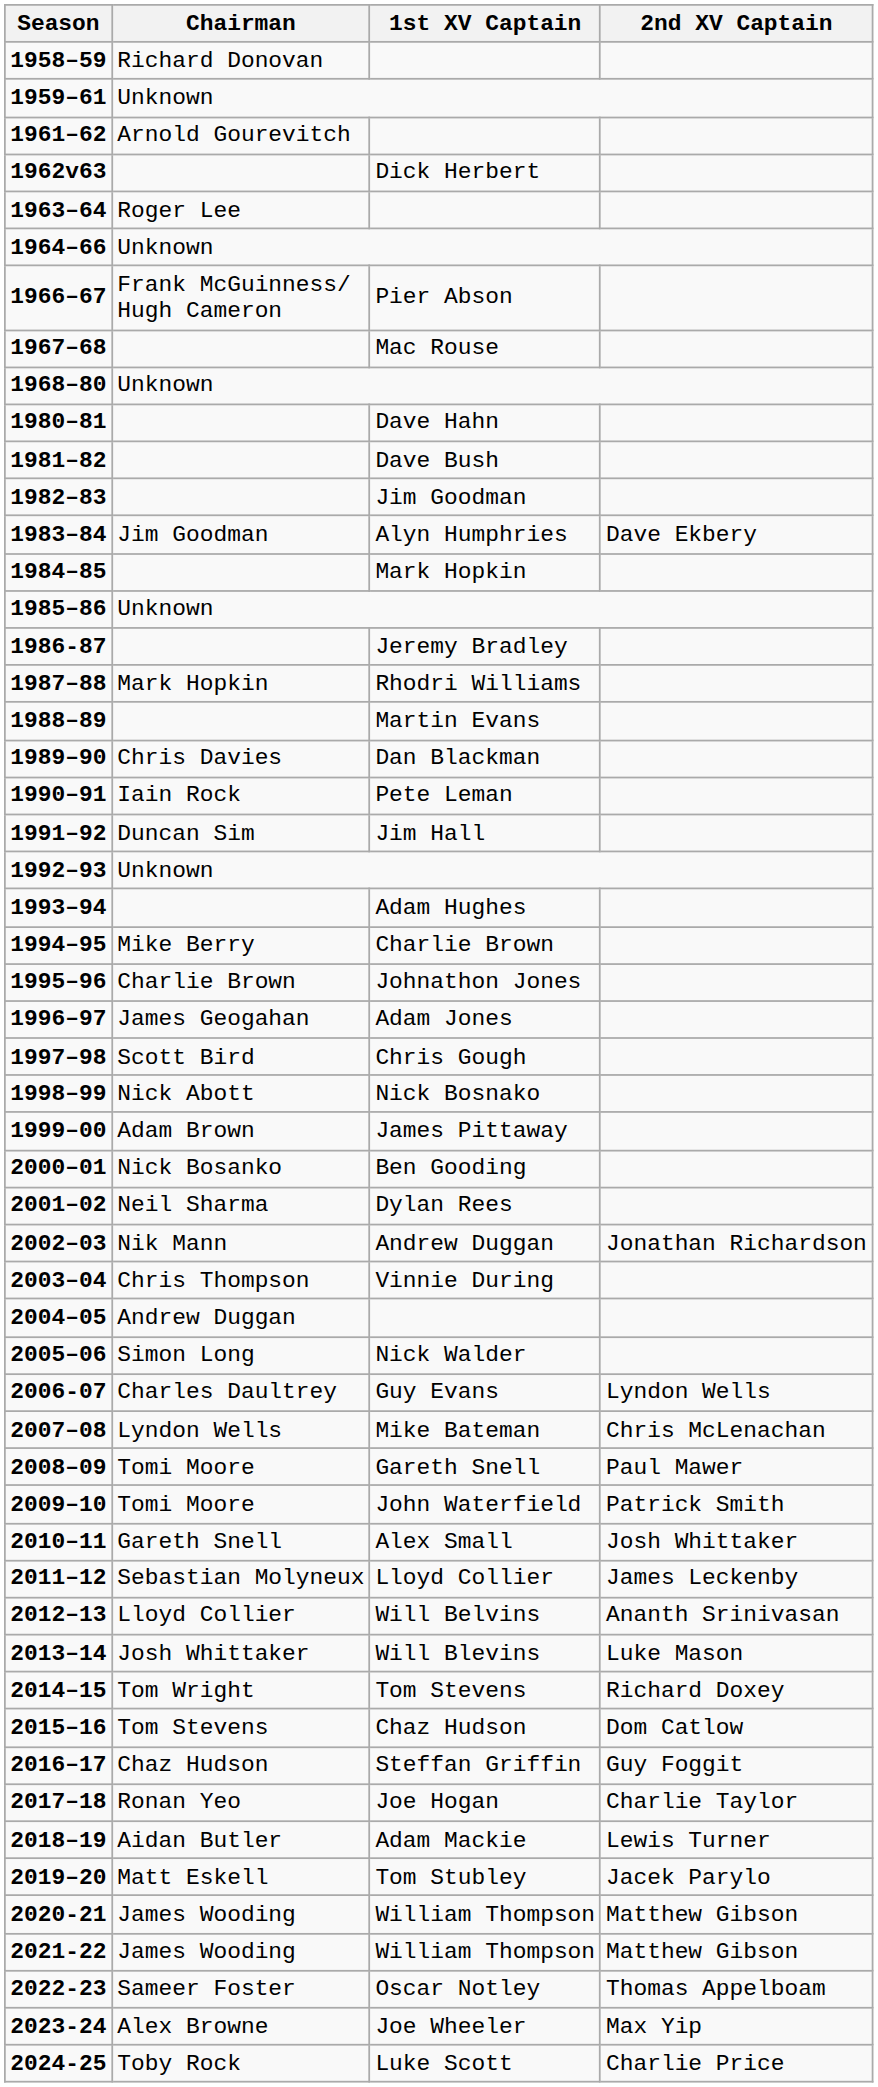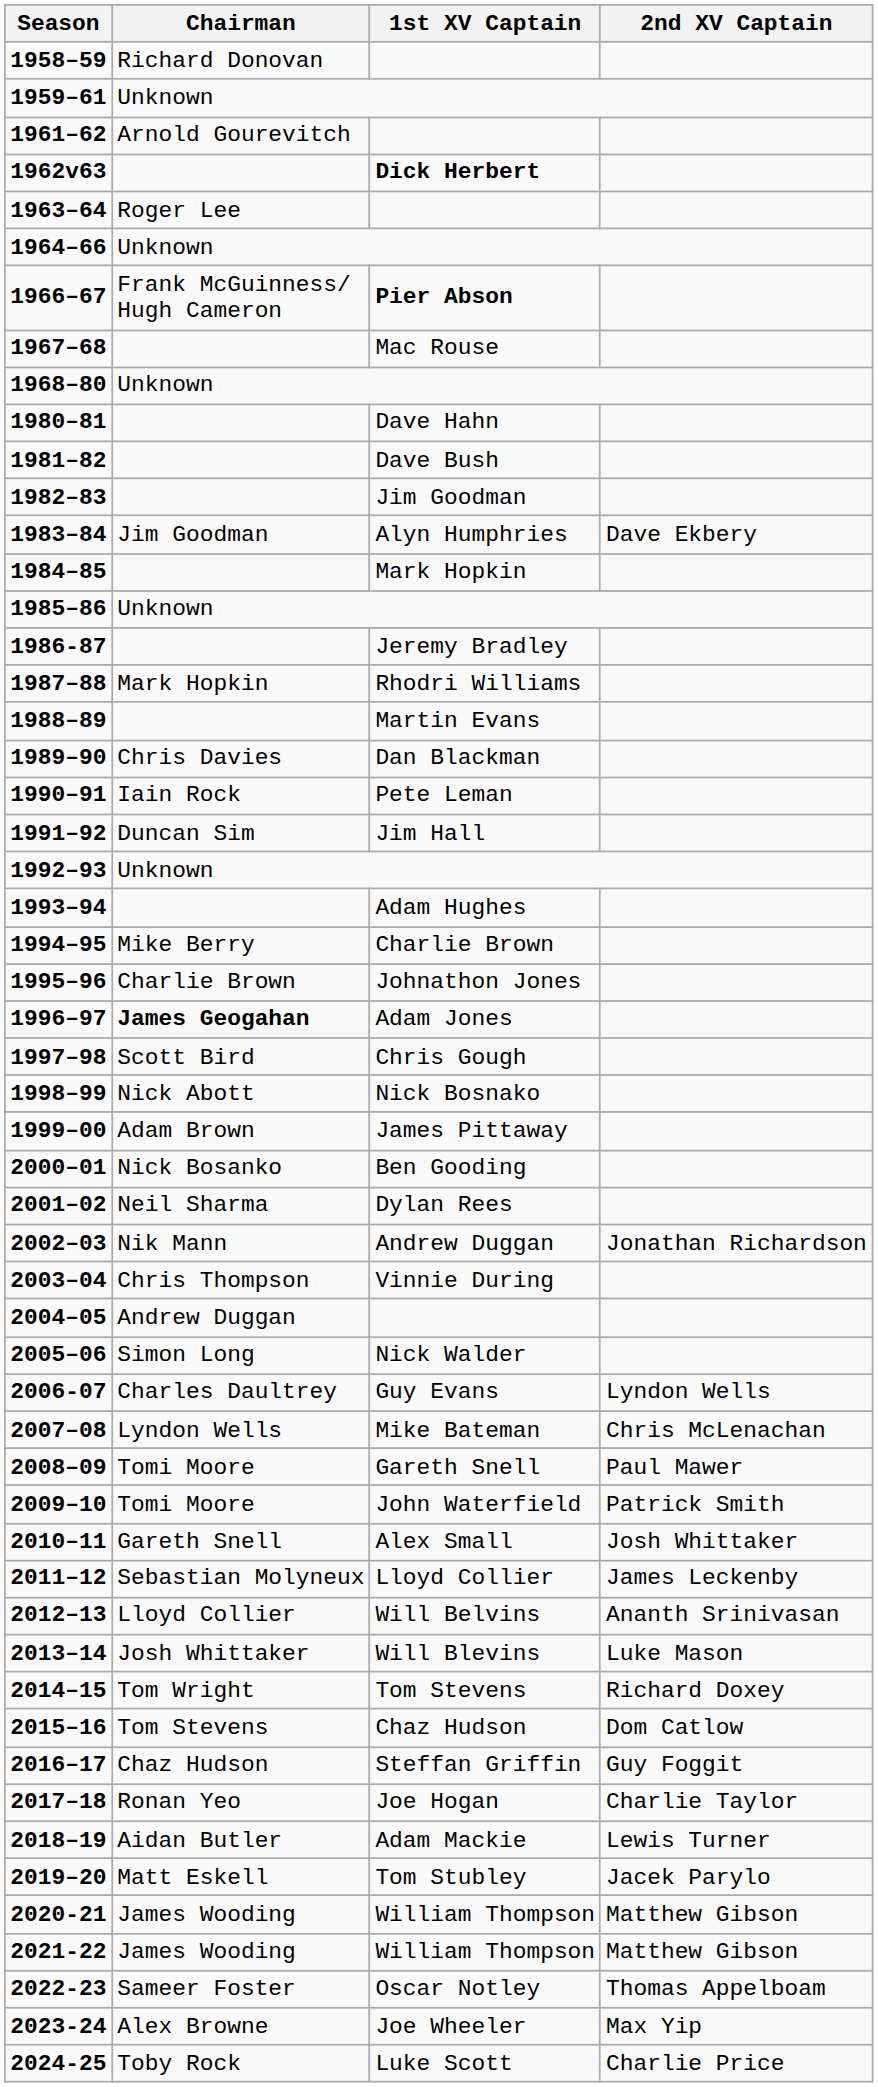(458, 173) normal -> (458, 173) bold
(444, 298) normal -> (444, 298) bold
(213, 1019) normal -> (213, 1019) bold
